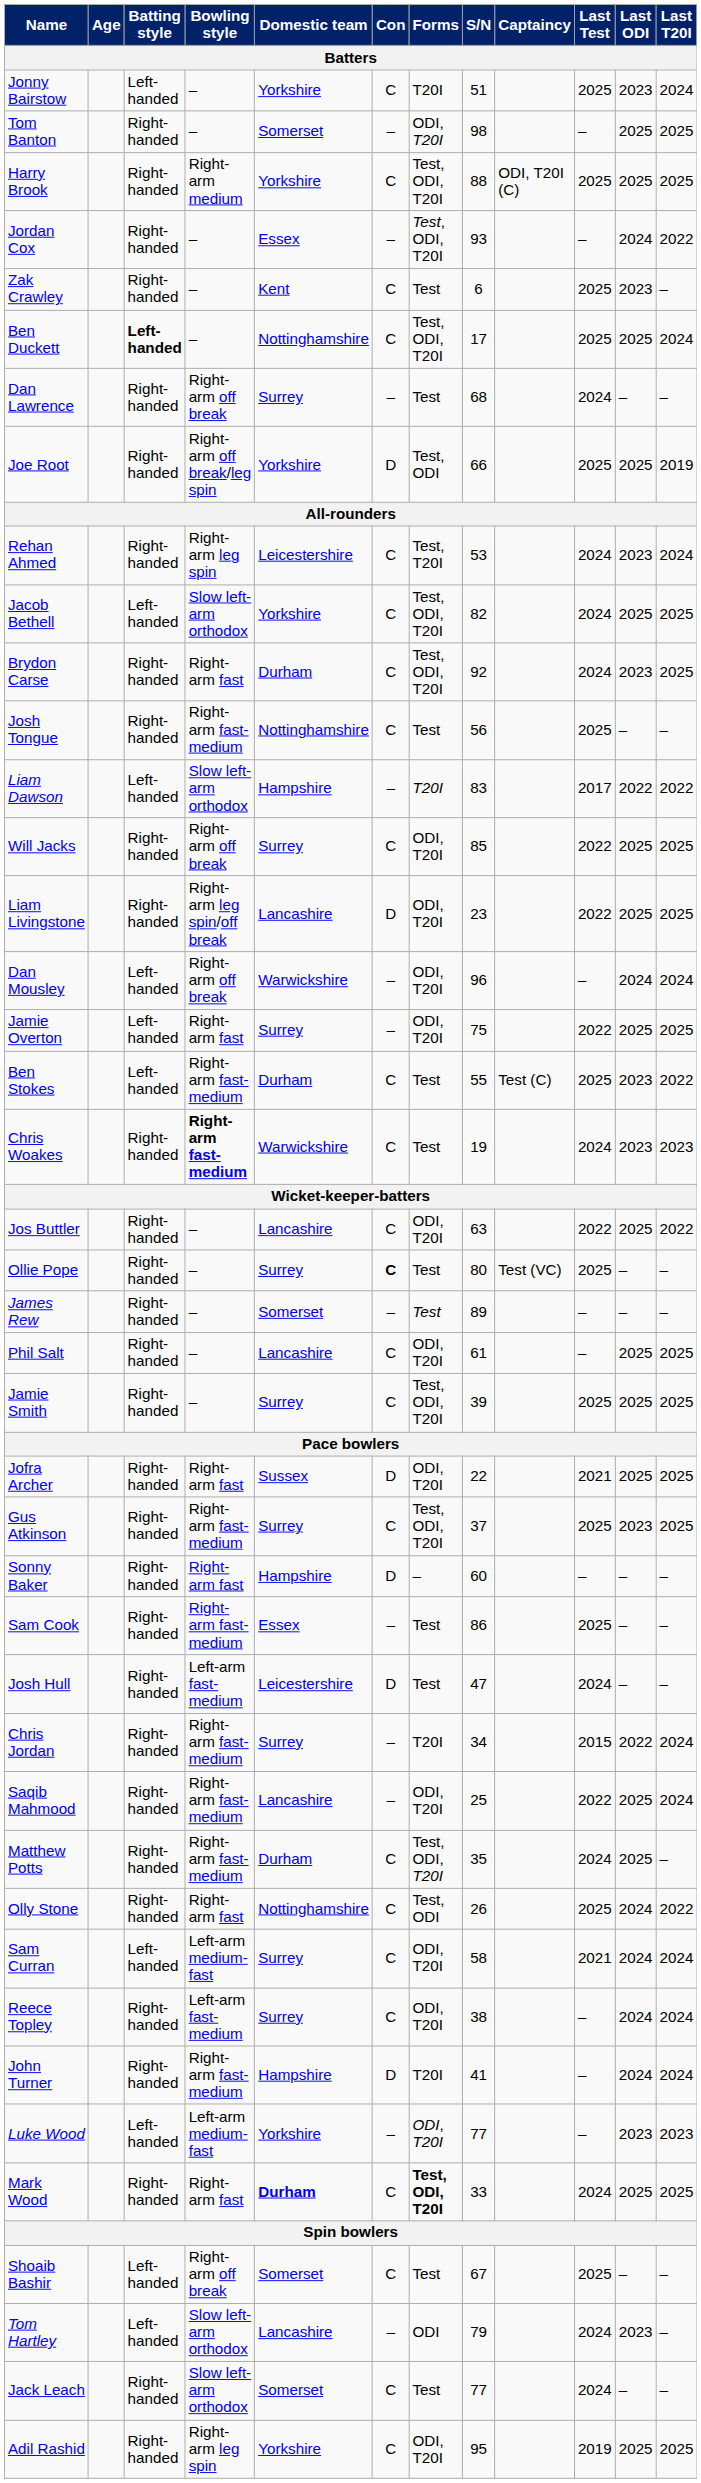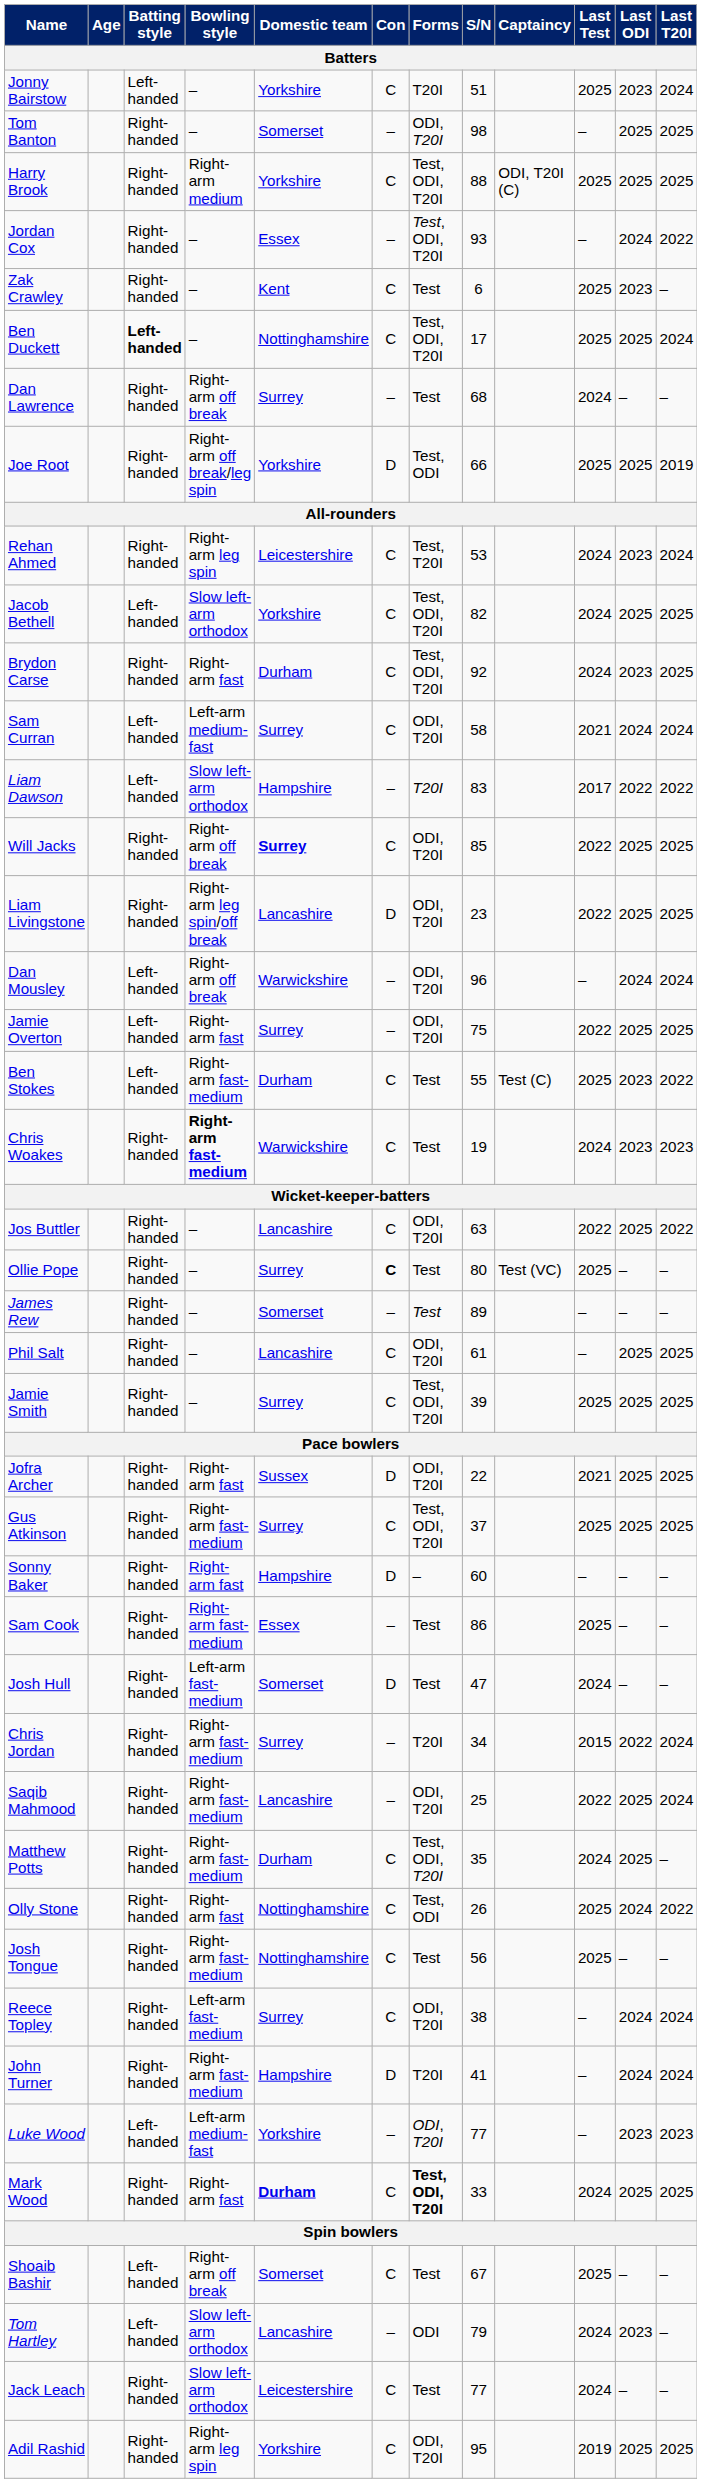rows swapped: (31, 1958) <-> (33, 730)
(281, 846) normal -> (282, 846) bold
(636, 1526) 2023 -> (636, 1526) 2025
(306, 1684) Leicestershire -> (291, 1684) Somerset
(291, 2390) Somerset -> (306, 2390) Leicestershire
